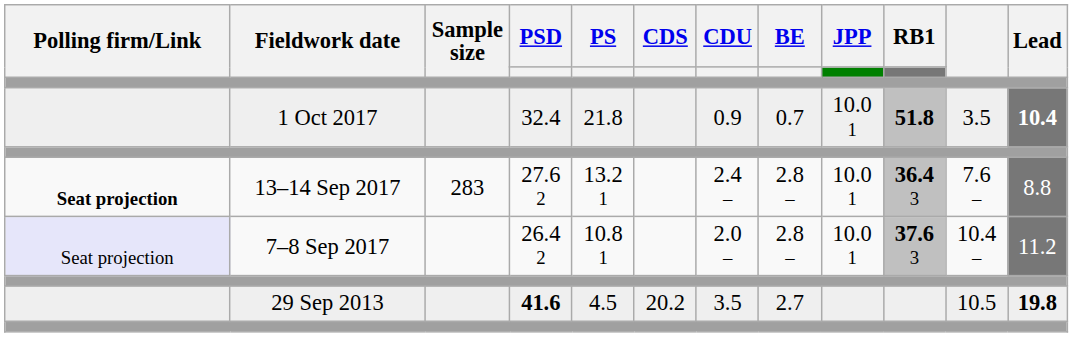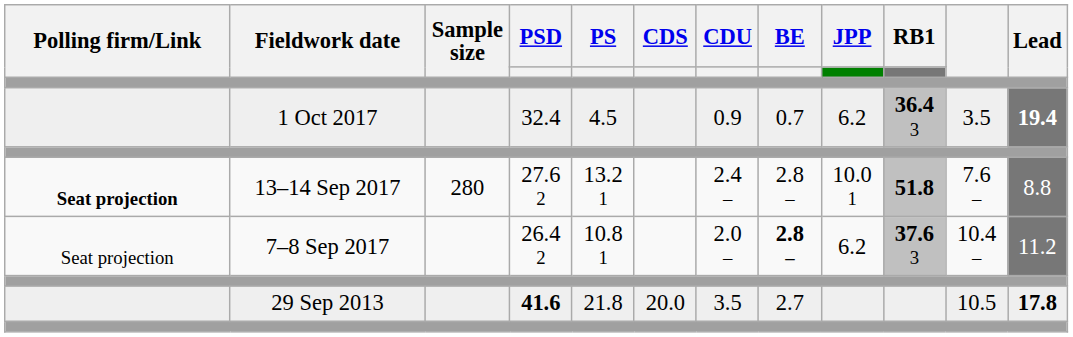(603, 117) 21.8 -> (603, 117) 4.5
(852, 116) 10.0 1 -> (852, 117) 6.2
(914, 117) 51.8 -> (914, 116) 36.4 3
(1037, 117) 10.4 -> (1037, 117) 19.4
(467, 187) 283 -> (467, 187) 280
(914, 186) 36.4 3 -> (914, 187) 51.8
(117, 259) lavender background -> (117, 259) no background
(790, 245) normal -> (790, 245) bold
(852, 245) 10.0 1 -> (852, 246) 6.2
(603, 303) 4.5 -> (603, 303) 21.8
(665, 303) 20.2 -> (665, 303) 20.0
(1037, 303) 19.8 -> (1037, 303) 17.8
